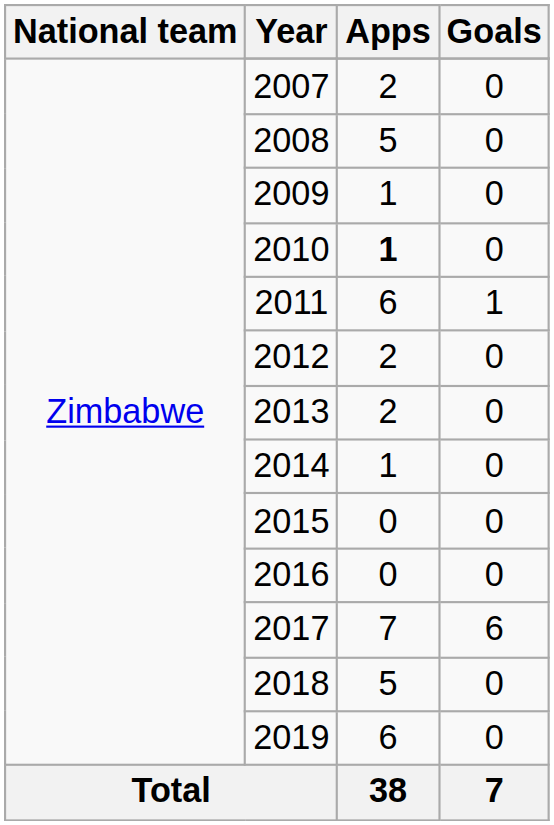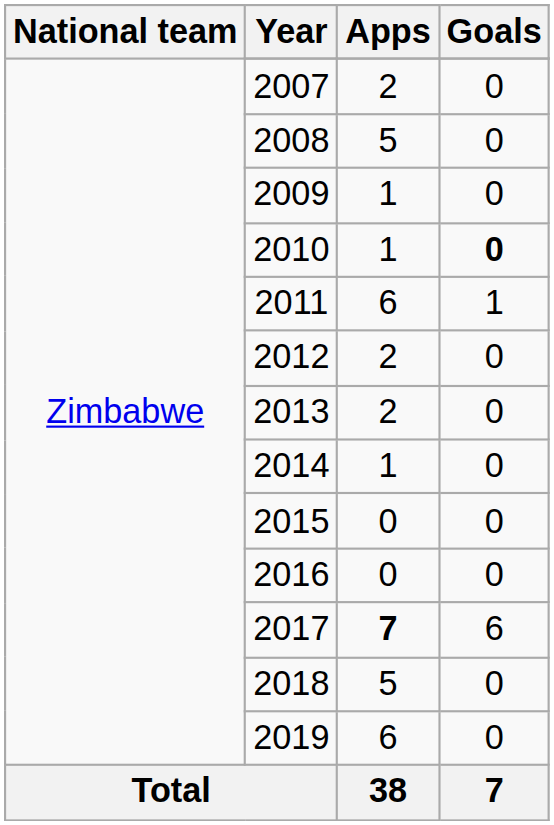(388, 248) bold -> (388, 248) normal
(494, 248) normal -> (494, 248) bold
(388, 628) normal -> (388, 628) bold
